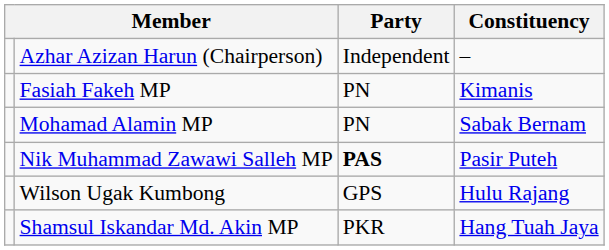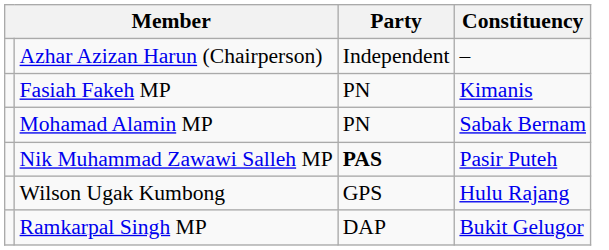- row: (159, 227)
+ row: (113, 227)
